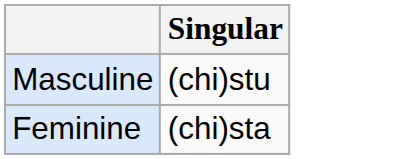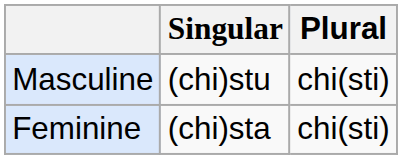+ column: (343, 29)
